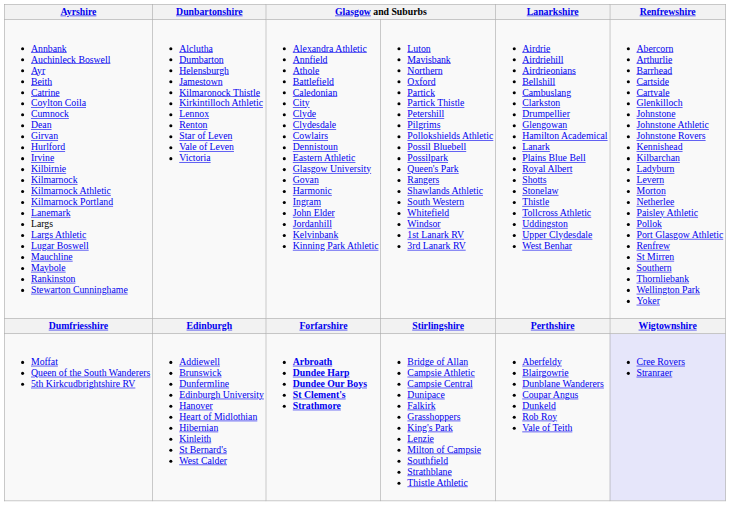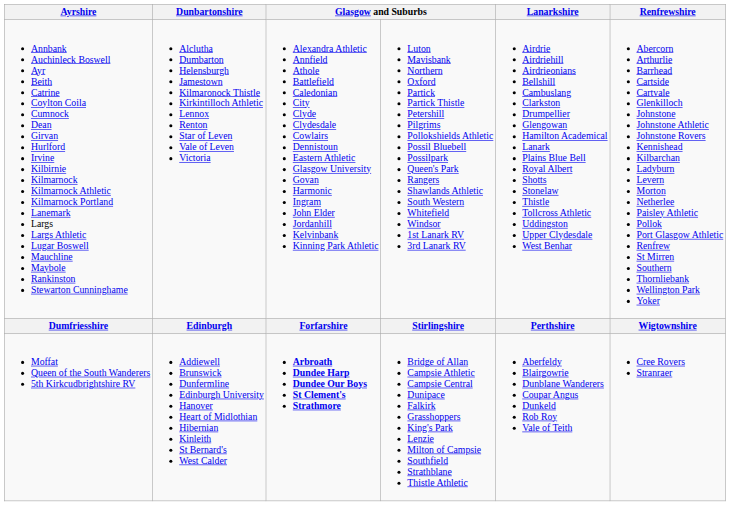(668, 368) lavender background -> (668, 368) no background
